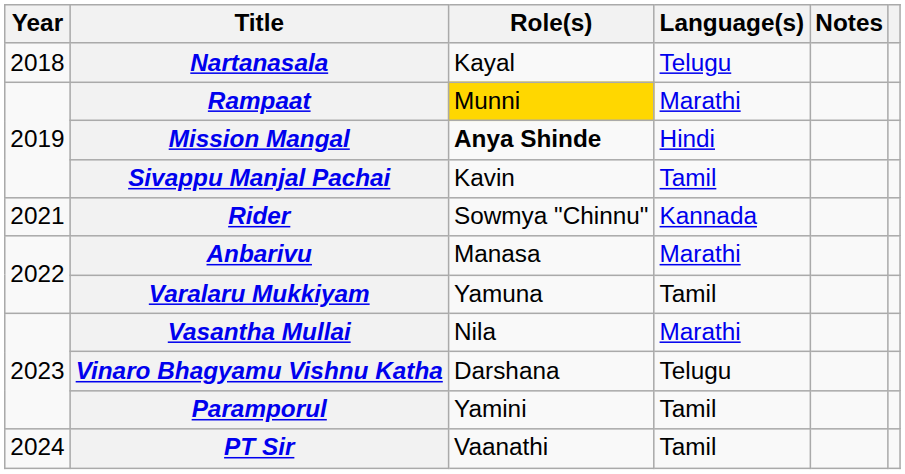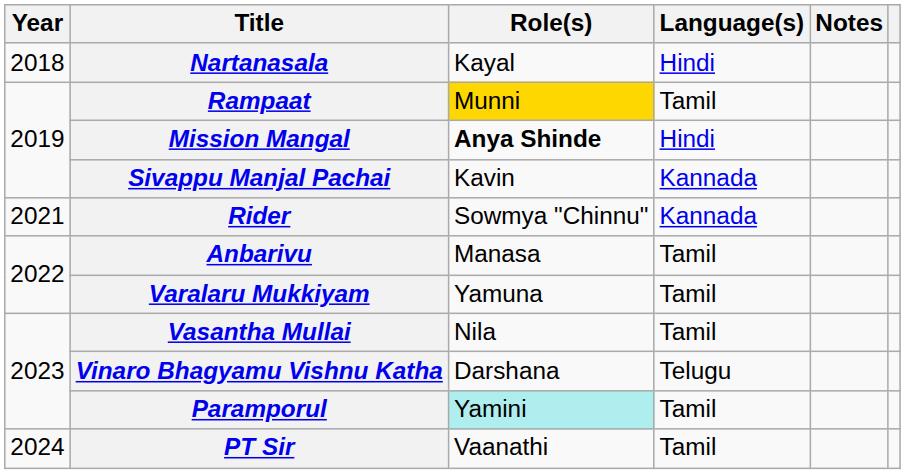(695, 62) Telugu -> (687, 62) Hindi
(700, 100) Marathi -> (688, 100) Tamil
(688, 178) Tamil -> (708, 178) Kannada
(700, 255) Marathi -> (688, 255) Tamil
(700, 332) Marathi -> (688, 332) Tamil
(490, 409) no background -> (490, 409) paleturquoise background
